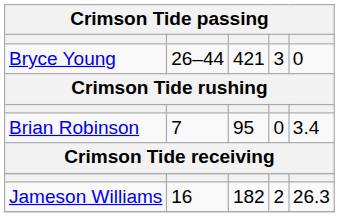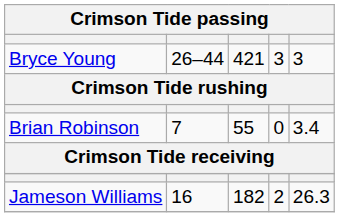(298, 58) 0 -> (298, 58) 3
(243, 127) 95 -> (243, 127) 55
